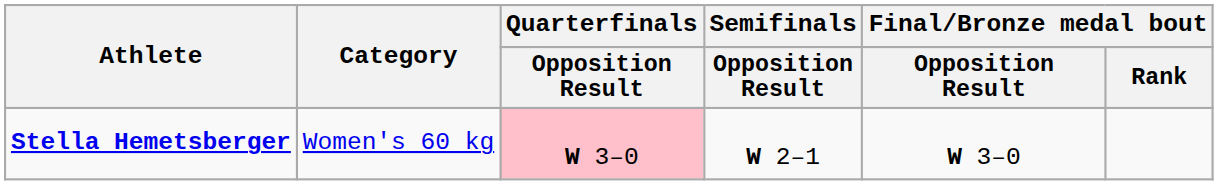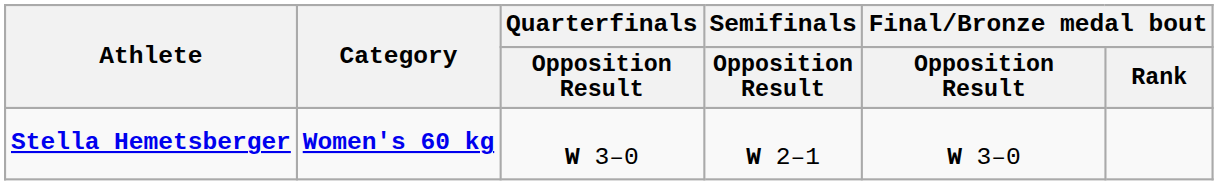(398, 143) normal -> (398, 143) bold
(602, 158) pink background -> (602, 158) no background
